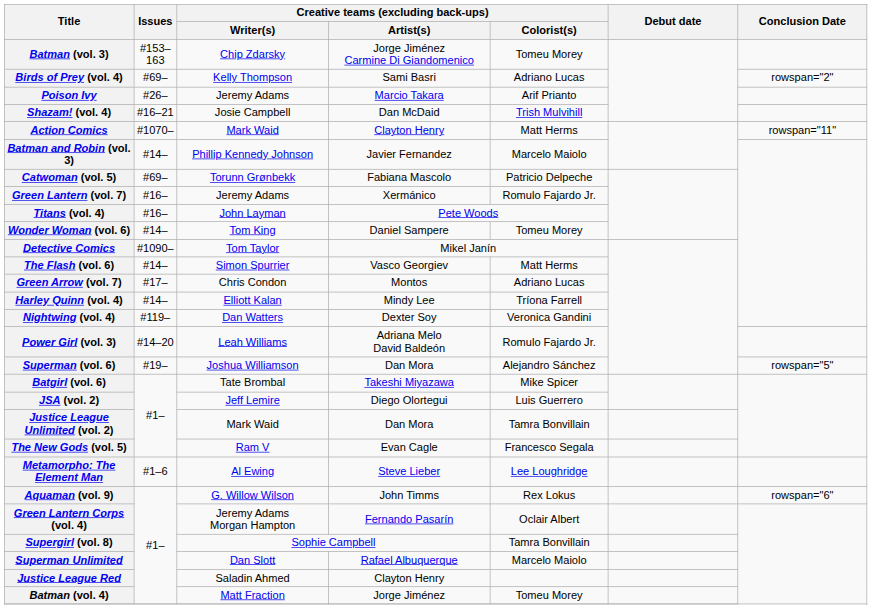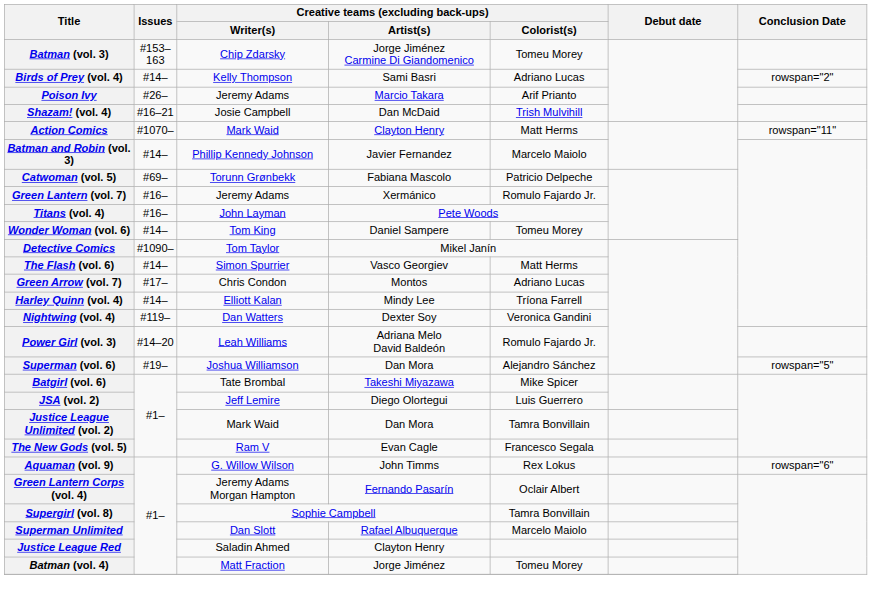(155, 78) #69– -> (155, 78) #14–
- row: (69, 471)
